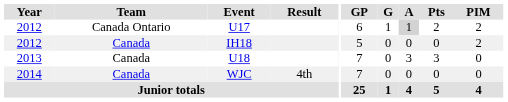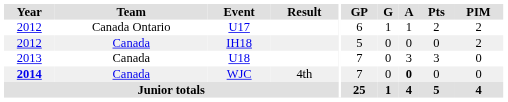(409, 27) lightgrey background -> (409, 27) no background
(29, 74) normal -> (29, 74) bold
(409, 74) normal -> (409, 74) bold
